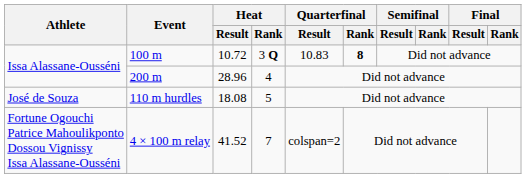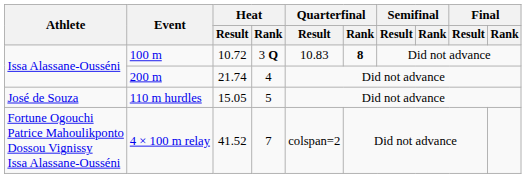(232, 76) 28.96 -> (232, 76) 21.74
(232, 97) 18.08 -> (232, 97) 15.05
